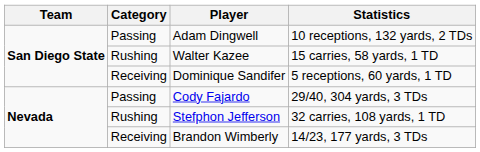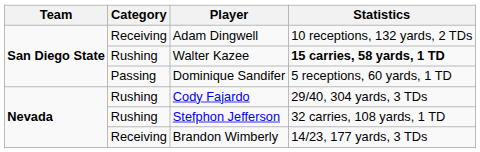(133, 35) Passing -> (139, 35) Receiving
(365, 56) normal -> (368, 56) bold
(139, 76) Receiving -> (133, 76) Passing
(133, 96) Passing -> (134, 96) Rushing
